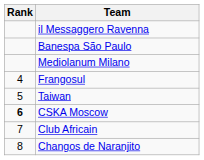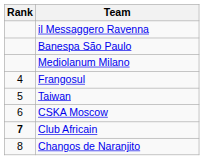(20, 113) bold -> (20, 113) normal
(20, 130) normal -> (20, 130) bold
